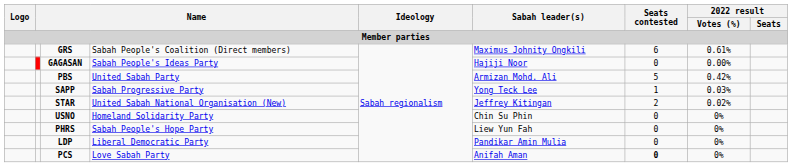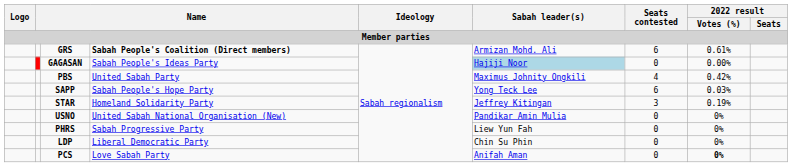(191, 50) normal -> (191, 50) bold
(530, 50) Maximus Johnity Ongkili -> (515, 50) Armizan Mohd. Ali
(501, 63) no background -> (501, 63) lightblue background
(515, 77) Armizan Mohd. Ali -> (530, 77) Maximus Johnity Ongkili
(656, 77) 5 -> (656, 77) 4
(148, 90) Sabah Progressive Party -> (153, 90) Sabah People's Hope Party
(656, 90) 1 -> (656, 90) 6
(189, 103) United Sabah National Organisation (New) -> (153, 103) Homeland Solidarity Party
(656, 103) 2 -> (656, 103) 3
(719, 103) 0.02% -> (719, 103) 0.19%
(153, 116) Homeland Solidarity Party -> (189, 116) United Sabah National Organisation (New)
(503, 116) Chin Su Phin -> (520, 116) Pandikar Amin Mulia
(153, 129) Sabah People's Hope Party -> (148, 129) Sabah Progressive Party
(520, 142) Pandikar Amin Mulia -> (503, 142) Chin Su Phin
(656, 155) bold -> (656, 155) normal
(719, 155) normal -> (719, 155) bold
